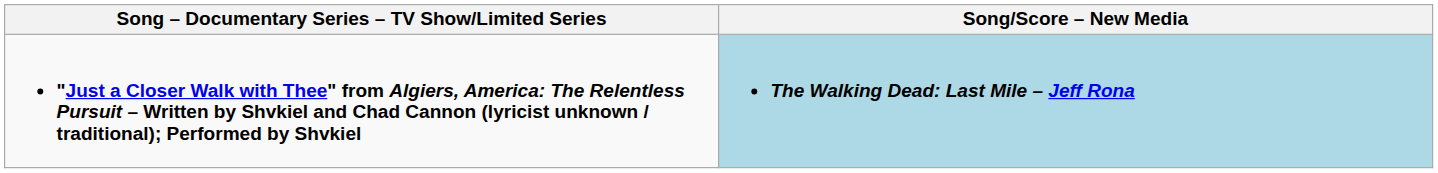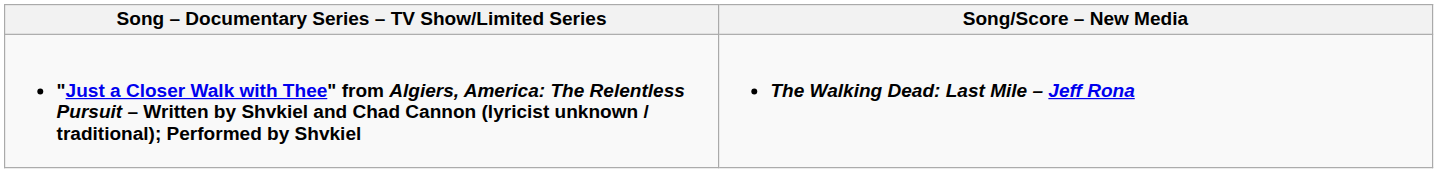(1075, 90) lightblue background -> (1075, 90) no background
